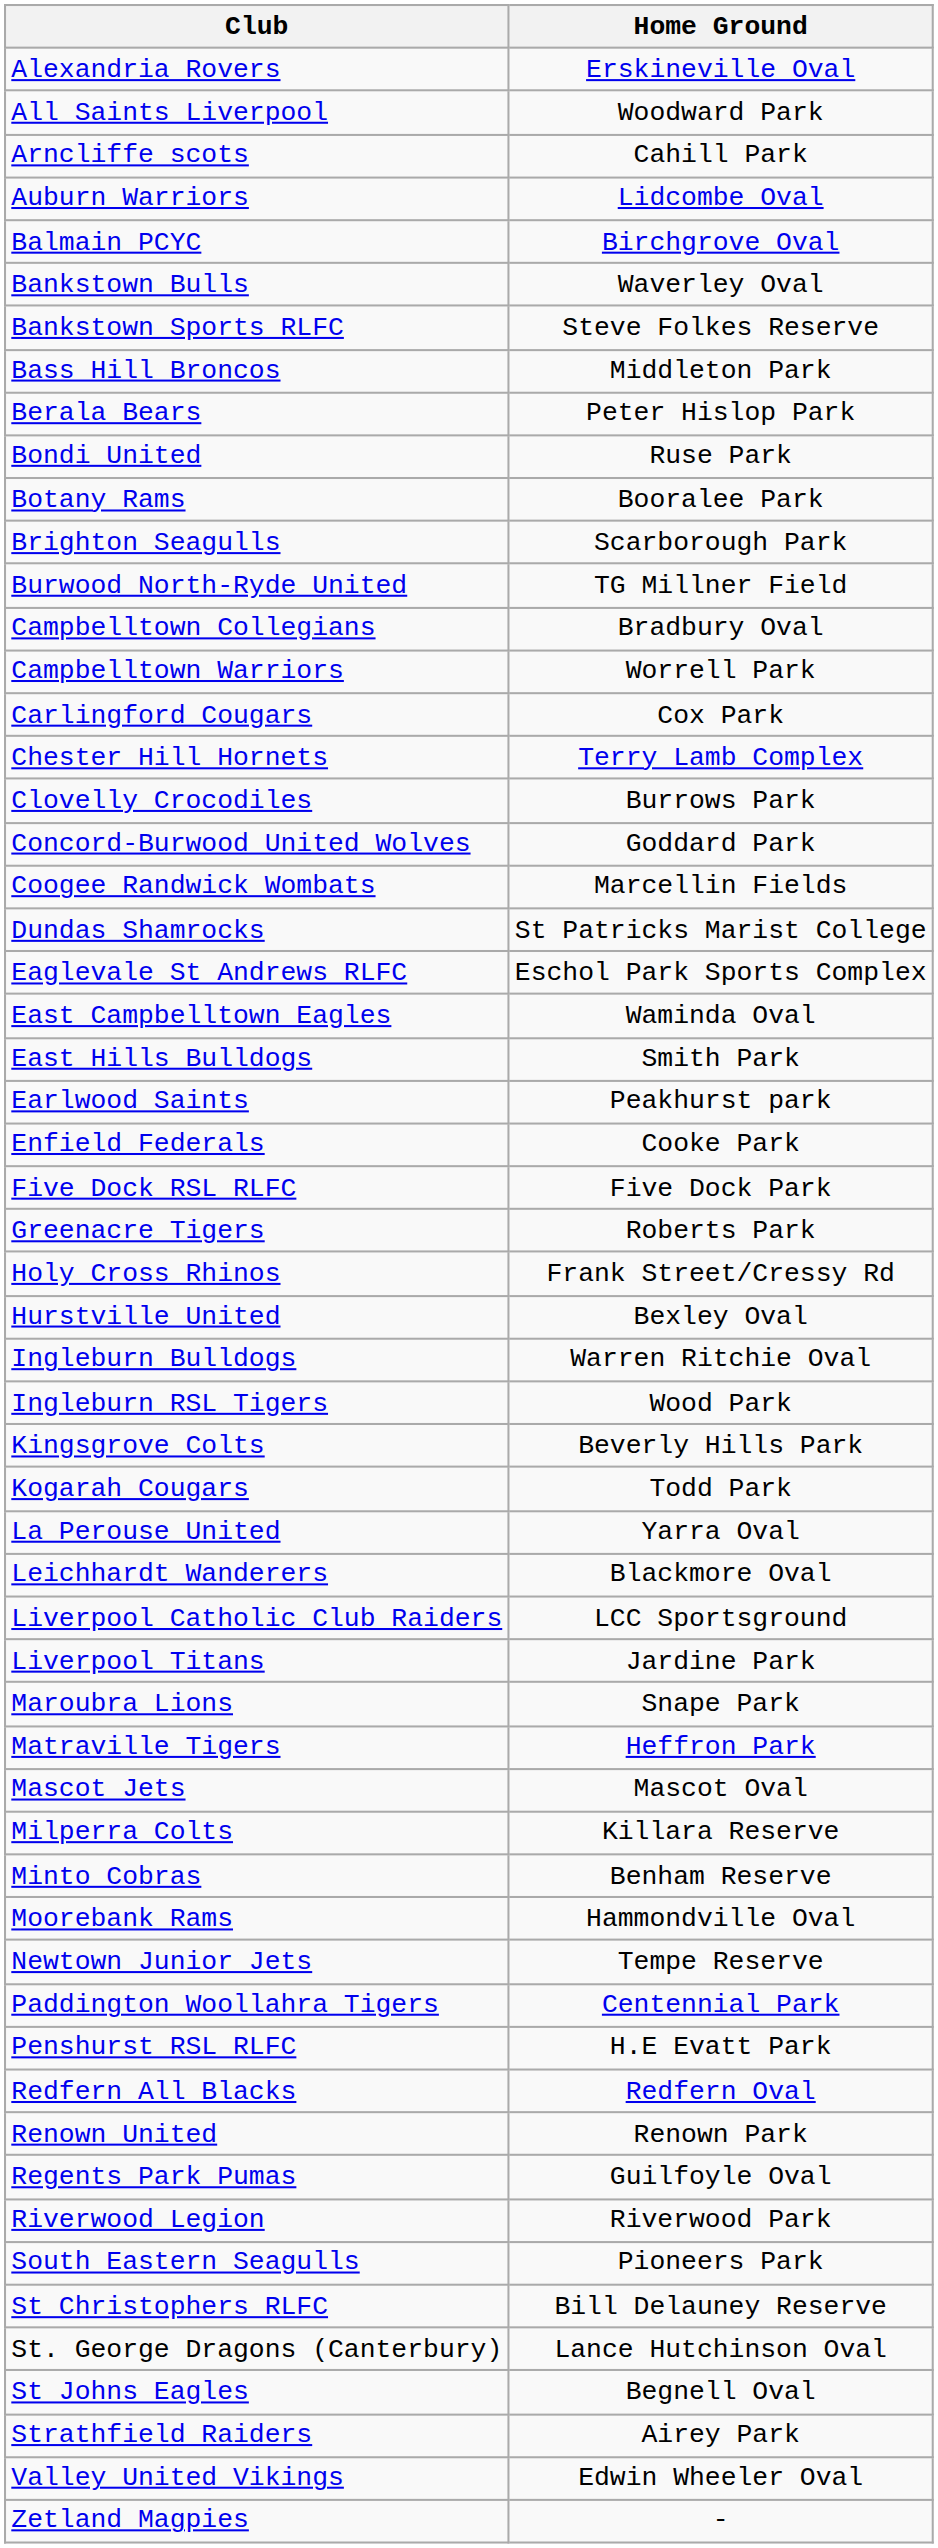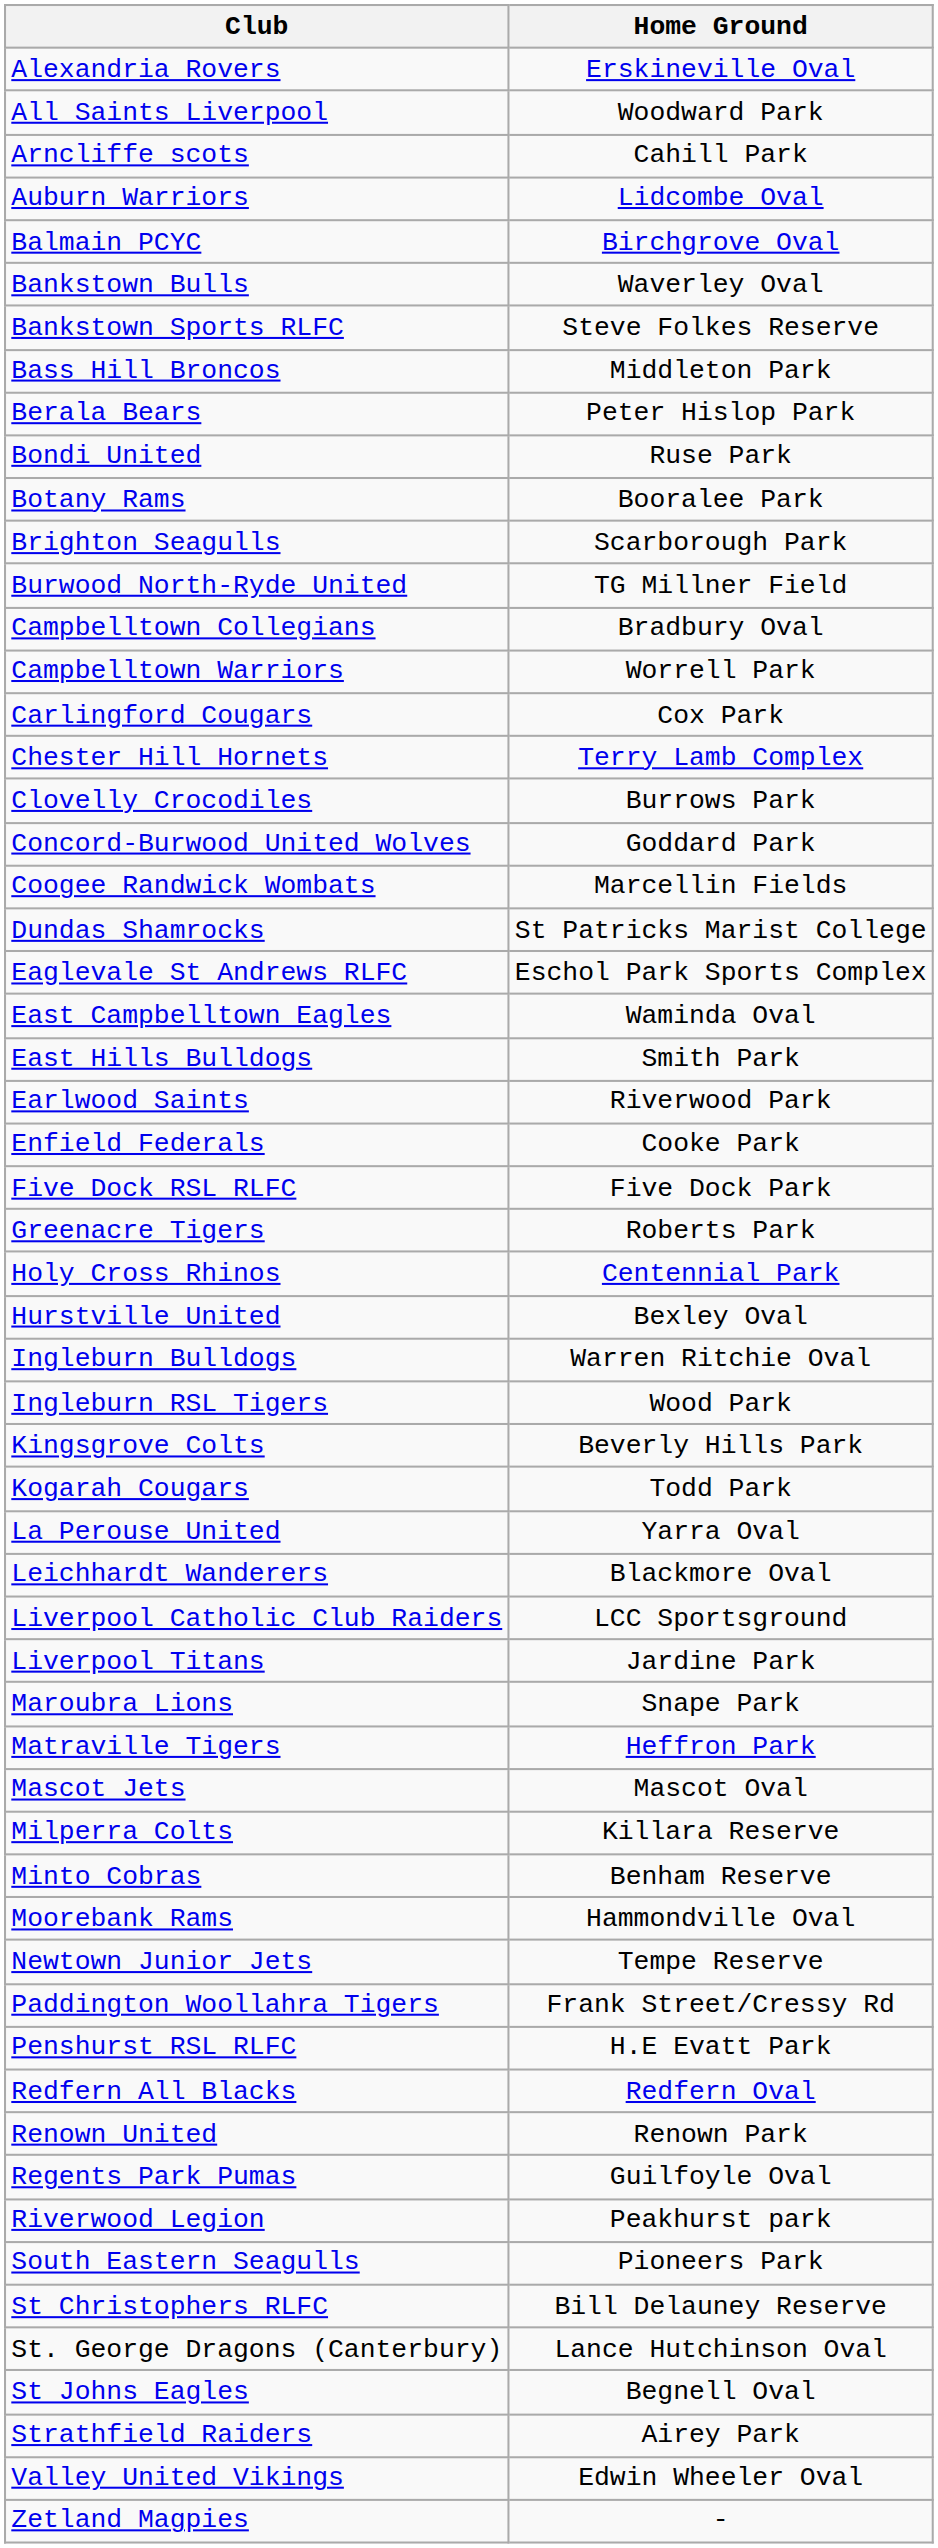(721, 1102) Peakhurst park -> (721, 1102) Riverwood Park
(721, 1274) Frank Street/Cressy Rd -> (721, 1274) Centennial Park
(721, 2005) Centennial Park -> (721, 2005) Frank Street/Cressy Rd
(721, 2220) Riverwood Park -> (721, 2220) Peakhurst park
